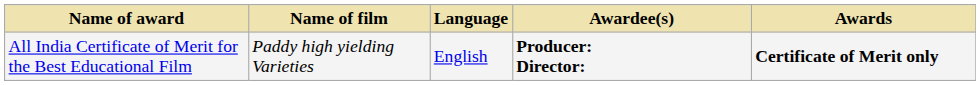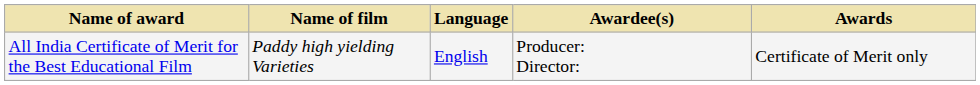(554, 56) bold -> (551, 56) normal
(847, 56) bold -> (842, 56) normal
